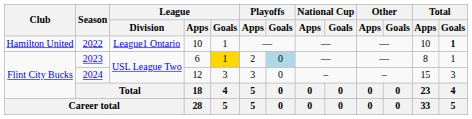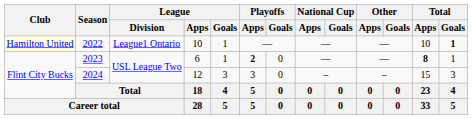(40, 43) no background -> (40, 43) lightyellow background
(225, 59) gold background -> (225, 59) no background
(253, 59) normal -> (253, 59) bold
(281, 59) lightblue background -> (281, 59) no background
(425, 59) normal -> (425, 59) bold
